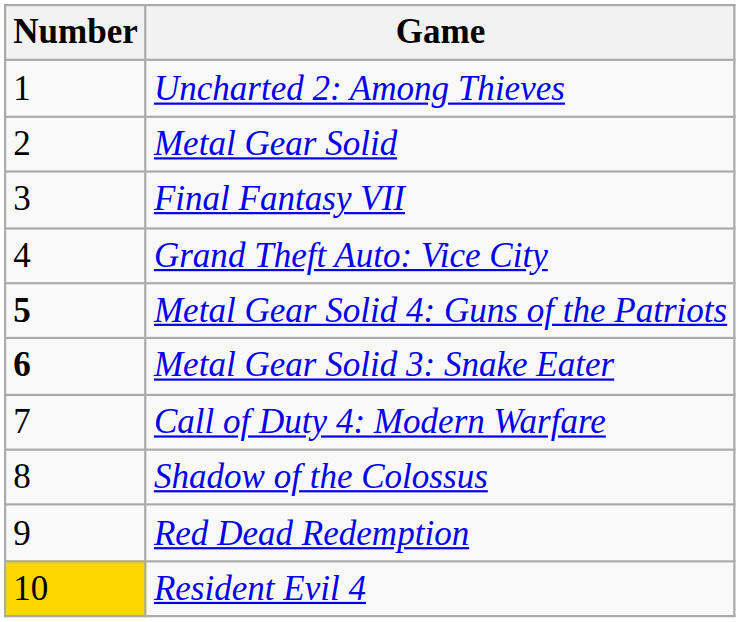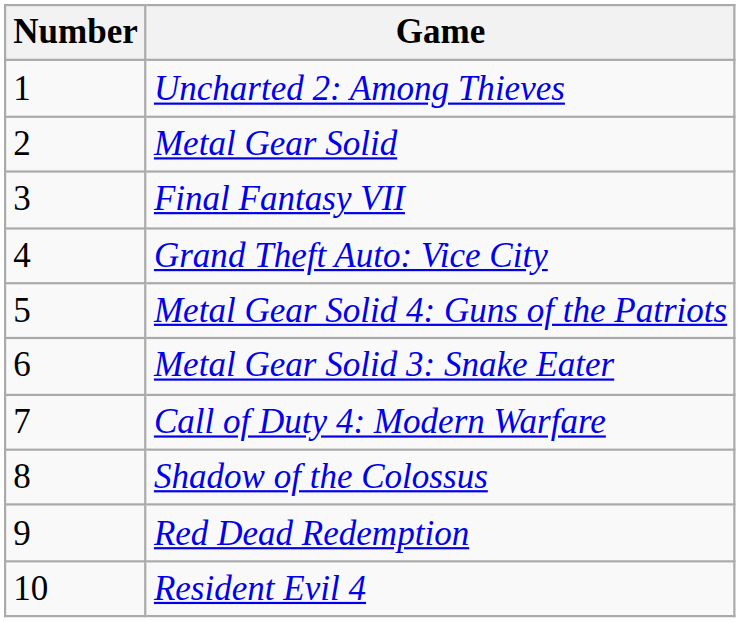(22, 310) bold -> (22, 310) normal
(22, 365) bold -> (22, 365) normal
(31, 587) gold background -> (31, 587) no background
